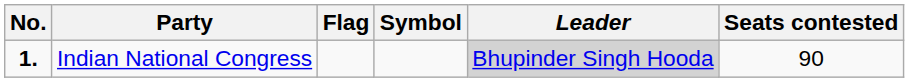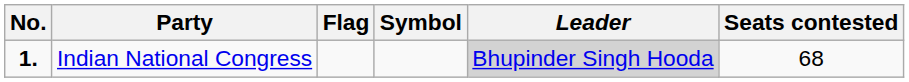(811, 58) 90 -> (811, 58) 68
